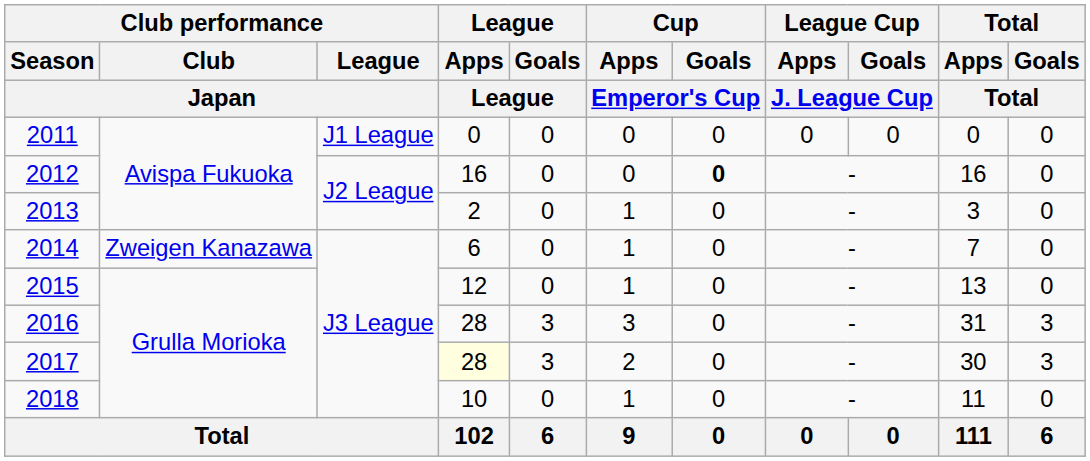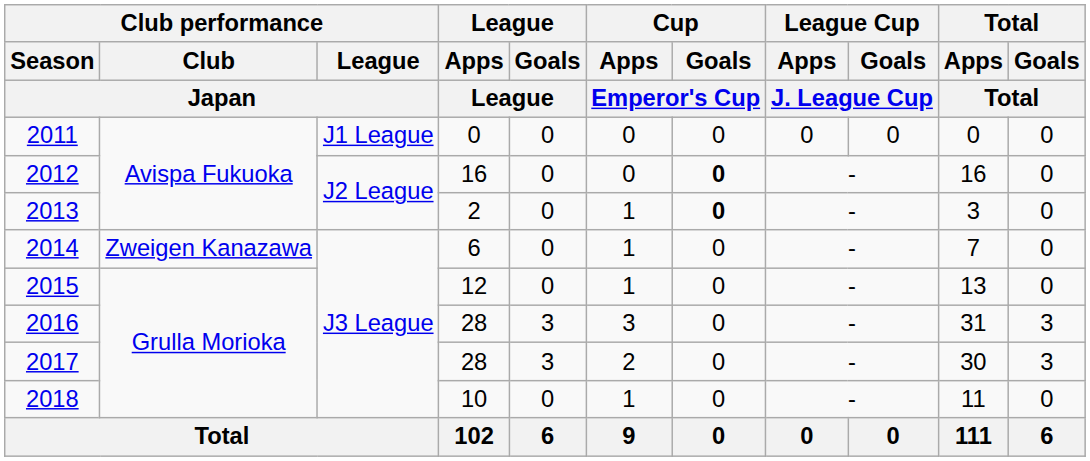(719, 211) normal -> (719, 211) bold
(474, 361) lightyellow background -> (474, 361) no background
